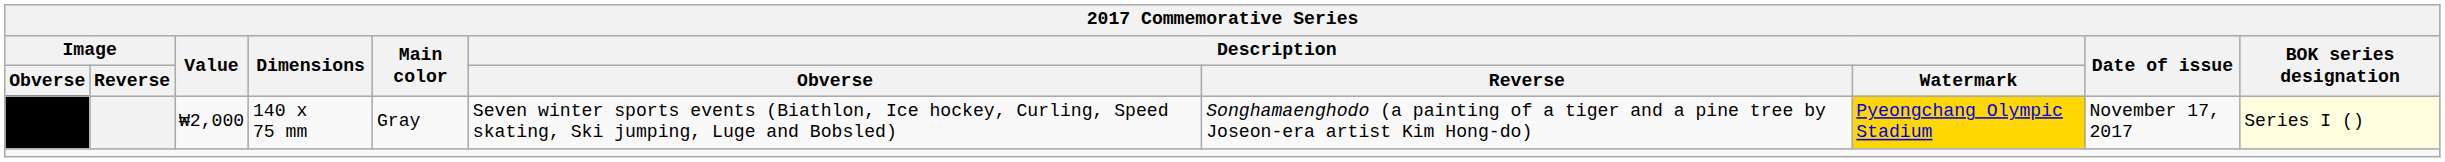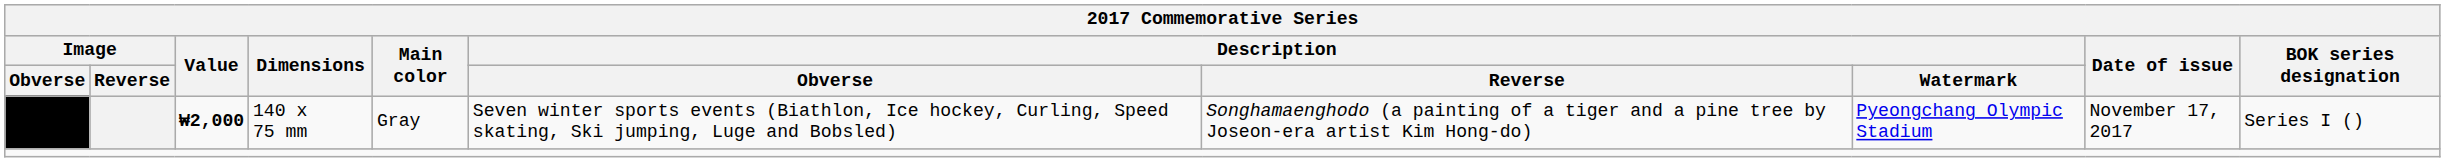(212, 122) normal -> (212, 122) bold
(1960, 122) gold background -> (1960, 122) no background
(2304, 122) lightyellow background -> (2304, 122) no background
